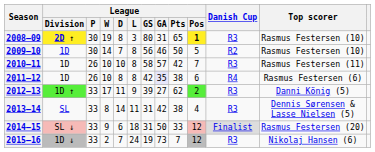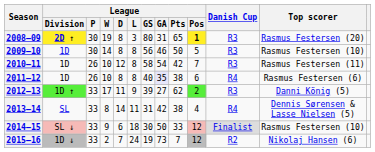(313, 38) Rasmus Festersen (10) -> (313, 38) Rasmus Festersen (20)
(120, 51) 7 -> (120, 51) 8
(233, 51) R2 -> (233, 51) R3
(120, 64) 10 -> (120, 64) 12
(162, 64) 57 -> (162, 64) 54
(148, 78) 42 -> (148, 78) 40
(233, 109) R3 -> (233, 109) R4
(148, 127) 31 -> (148, 127) 30
(313, 127) Rasmus Festersen (20) -> (313, 127) Rasmus Festersen (10)
(233, 141) R3 -> (233, 141) R2
